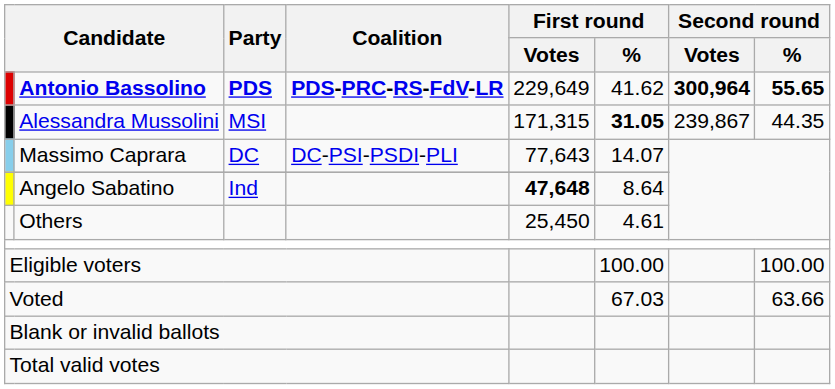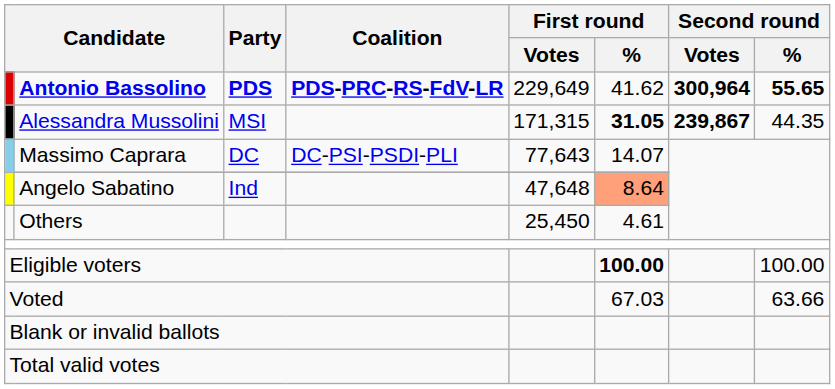(712, 121) normal -> (712, 121) bold
(557, 188) bold -> (557, 188) normal
(643, 188) no background -> (643, 188) lightsalmon background
(632, 265) normal -> (632, 265) bold
